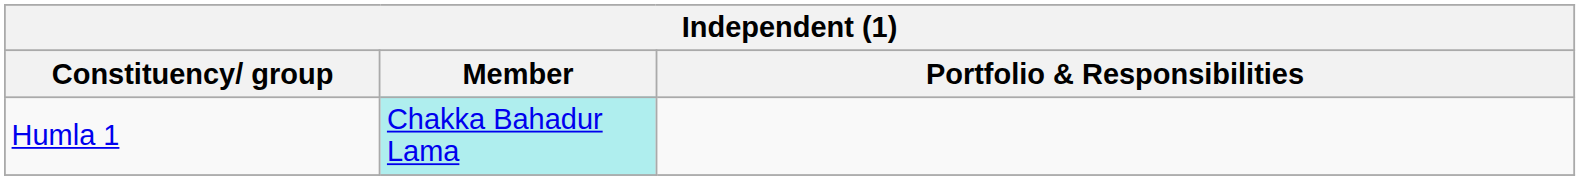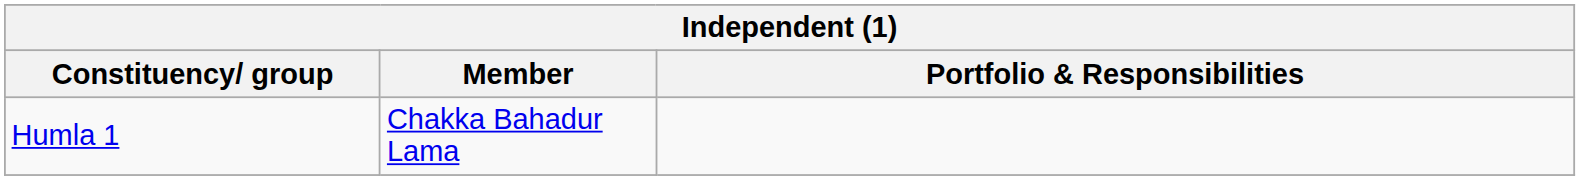(495, 135) paleturquoise background -> (495, 135) no background
